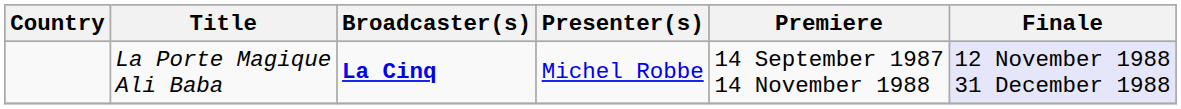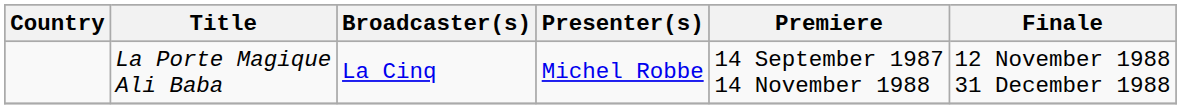(389, 73) bold -> (389, 73) normal
(1063, 73) lavender background -> (1063, 73) no background
